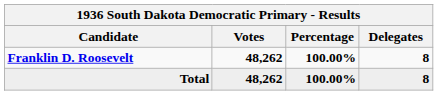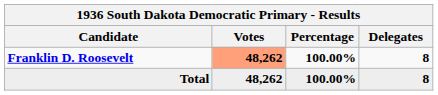(264, 57) no background -> (264, 57) lightsalmon background
